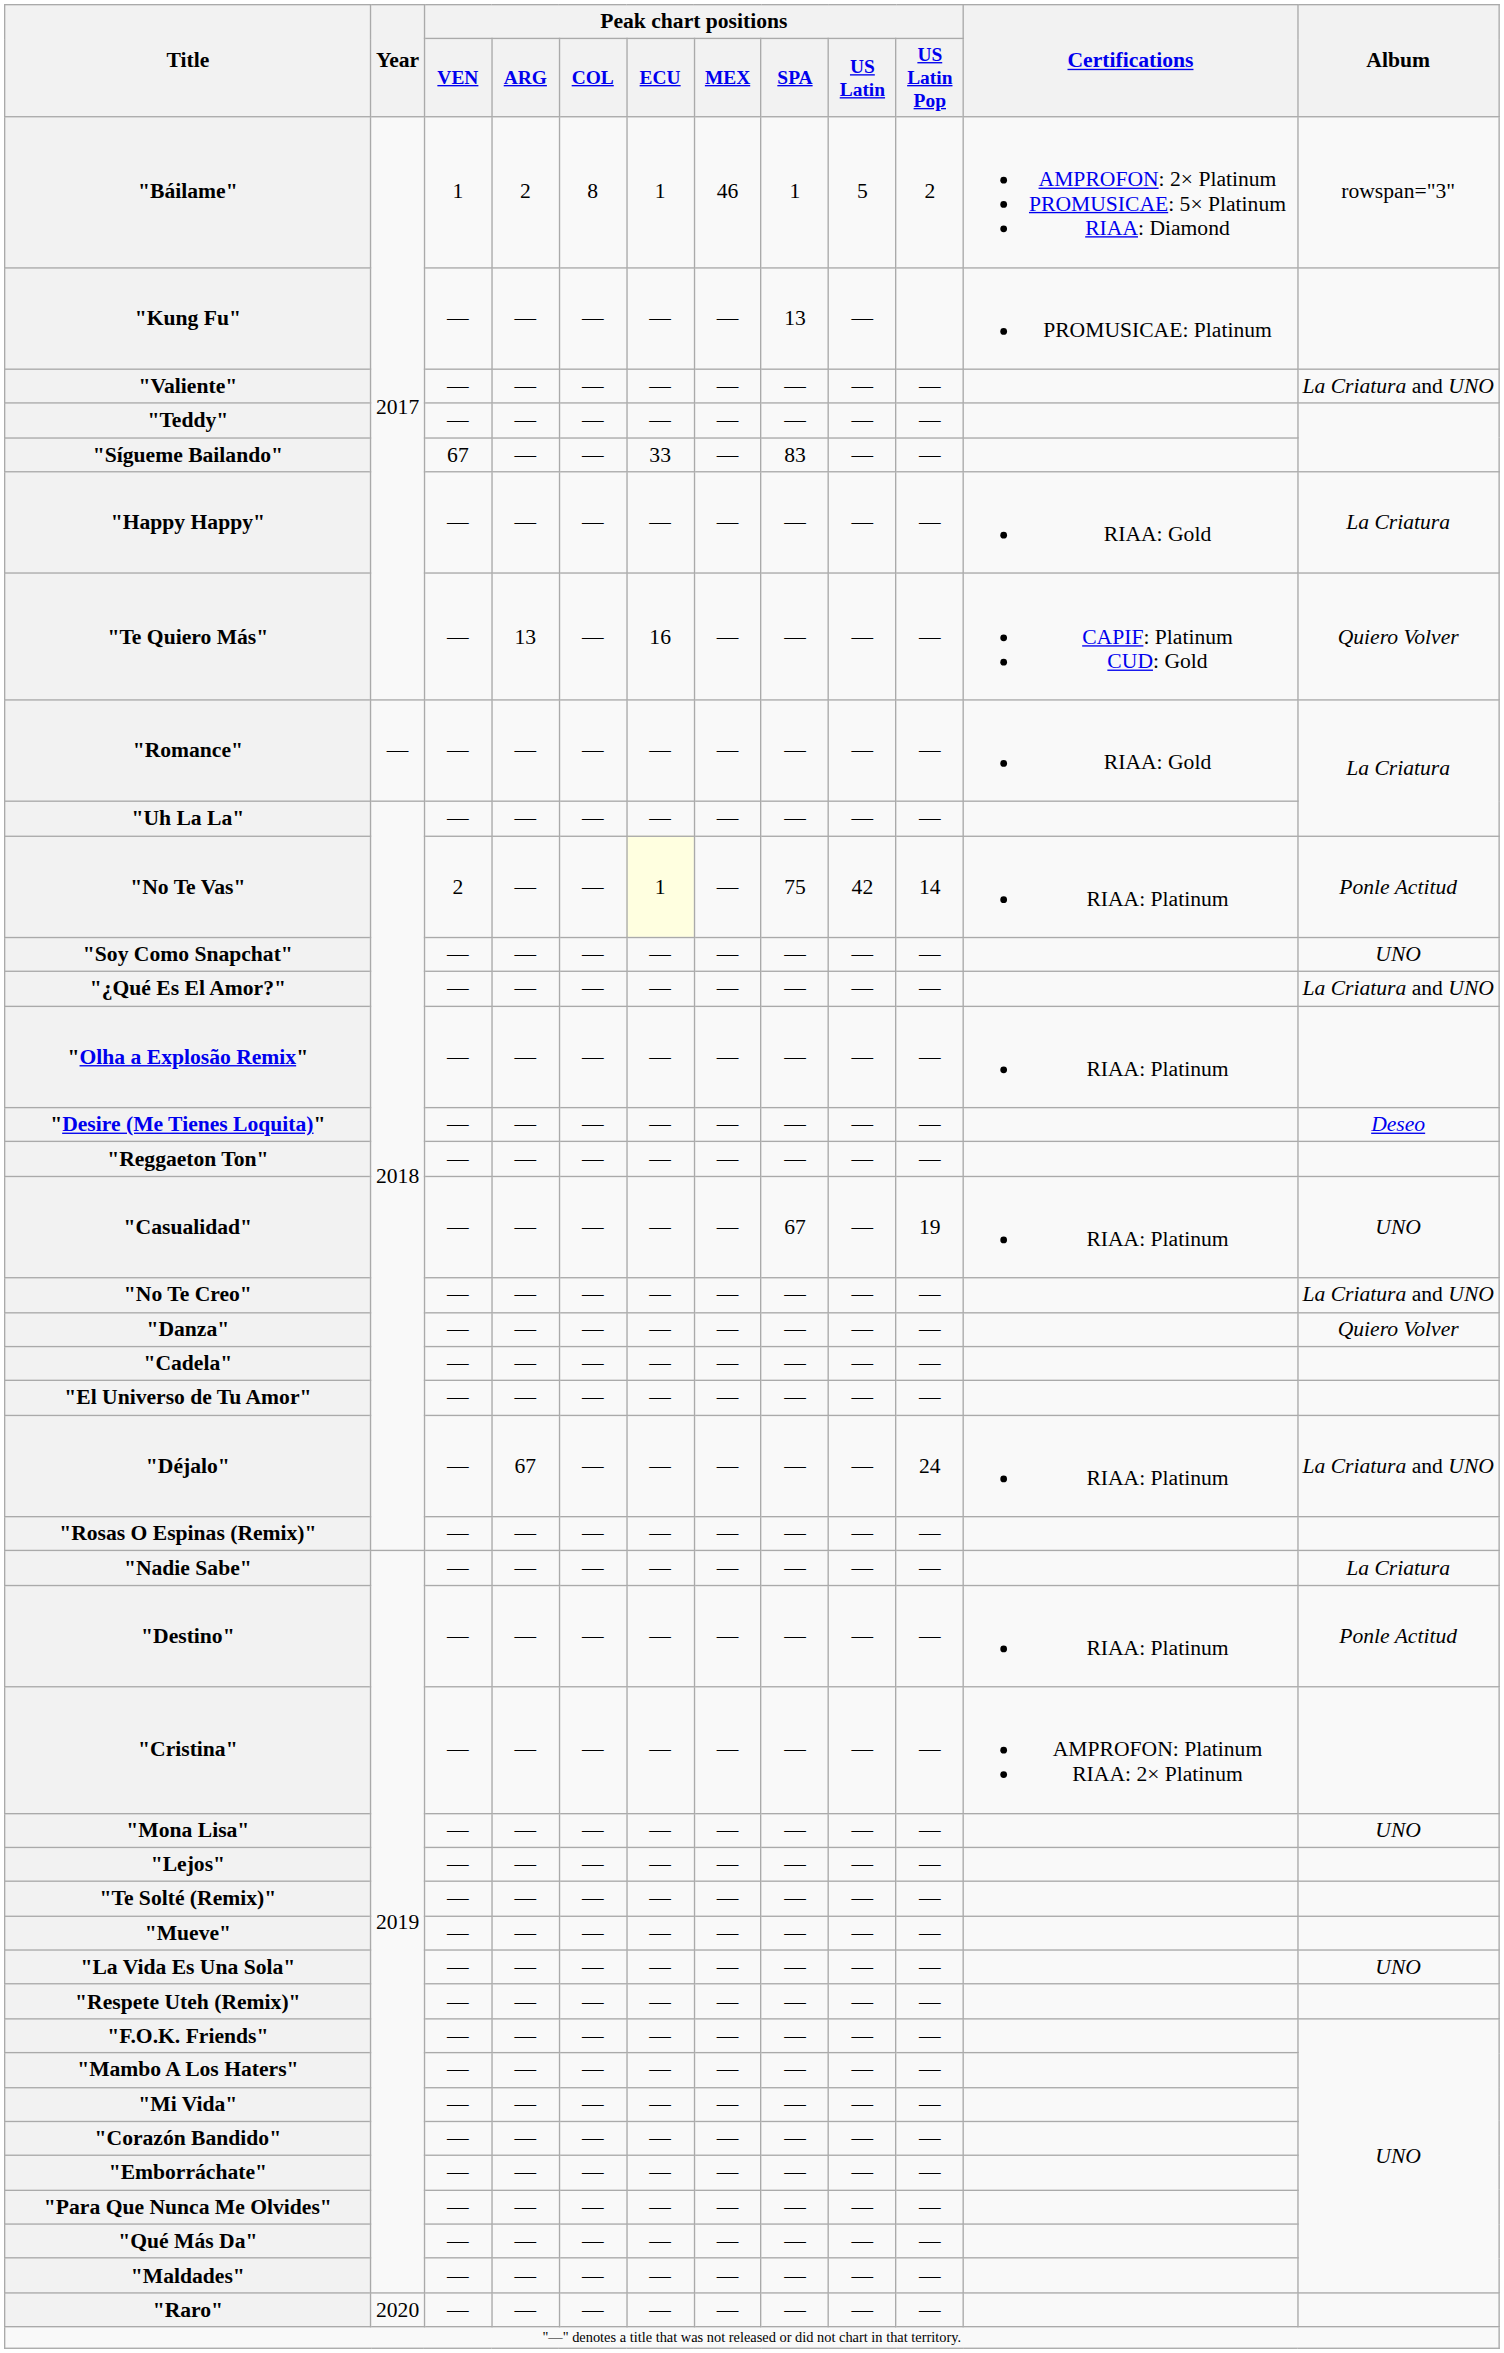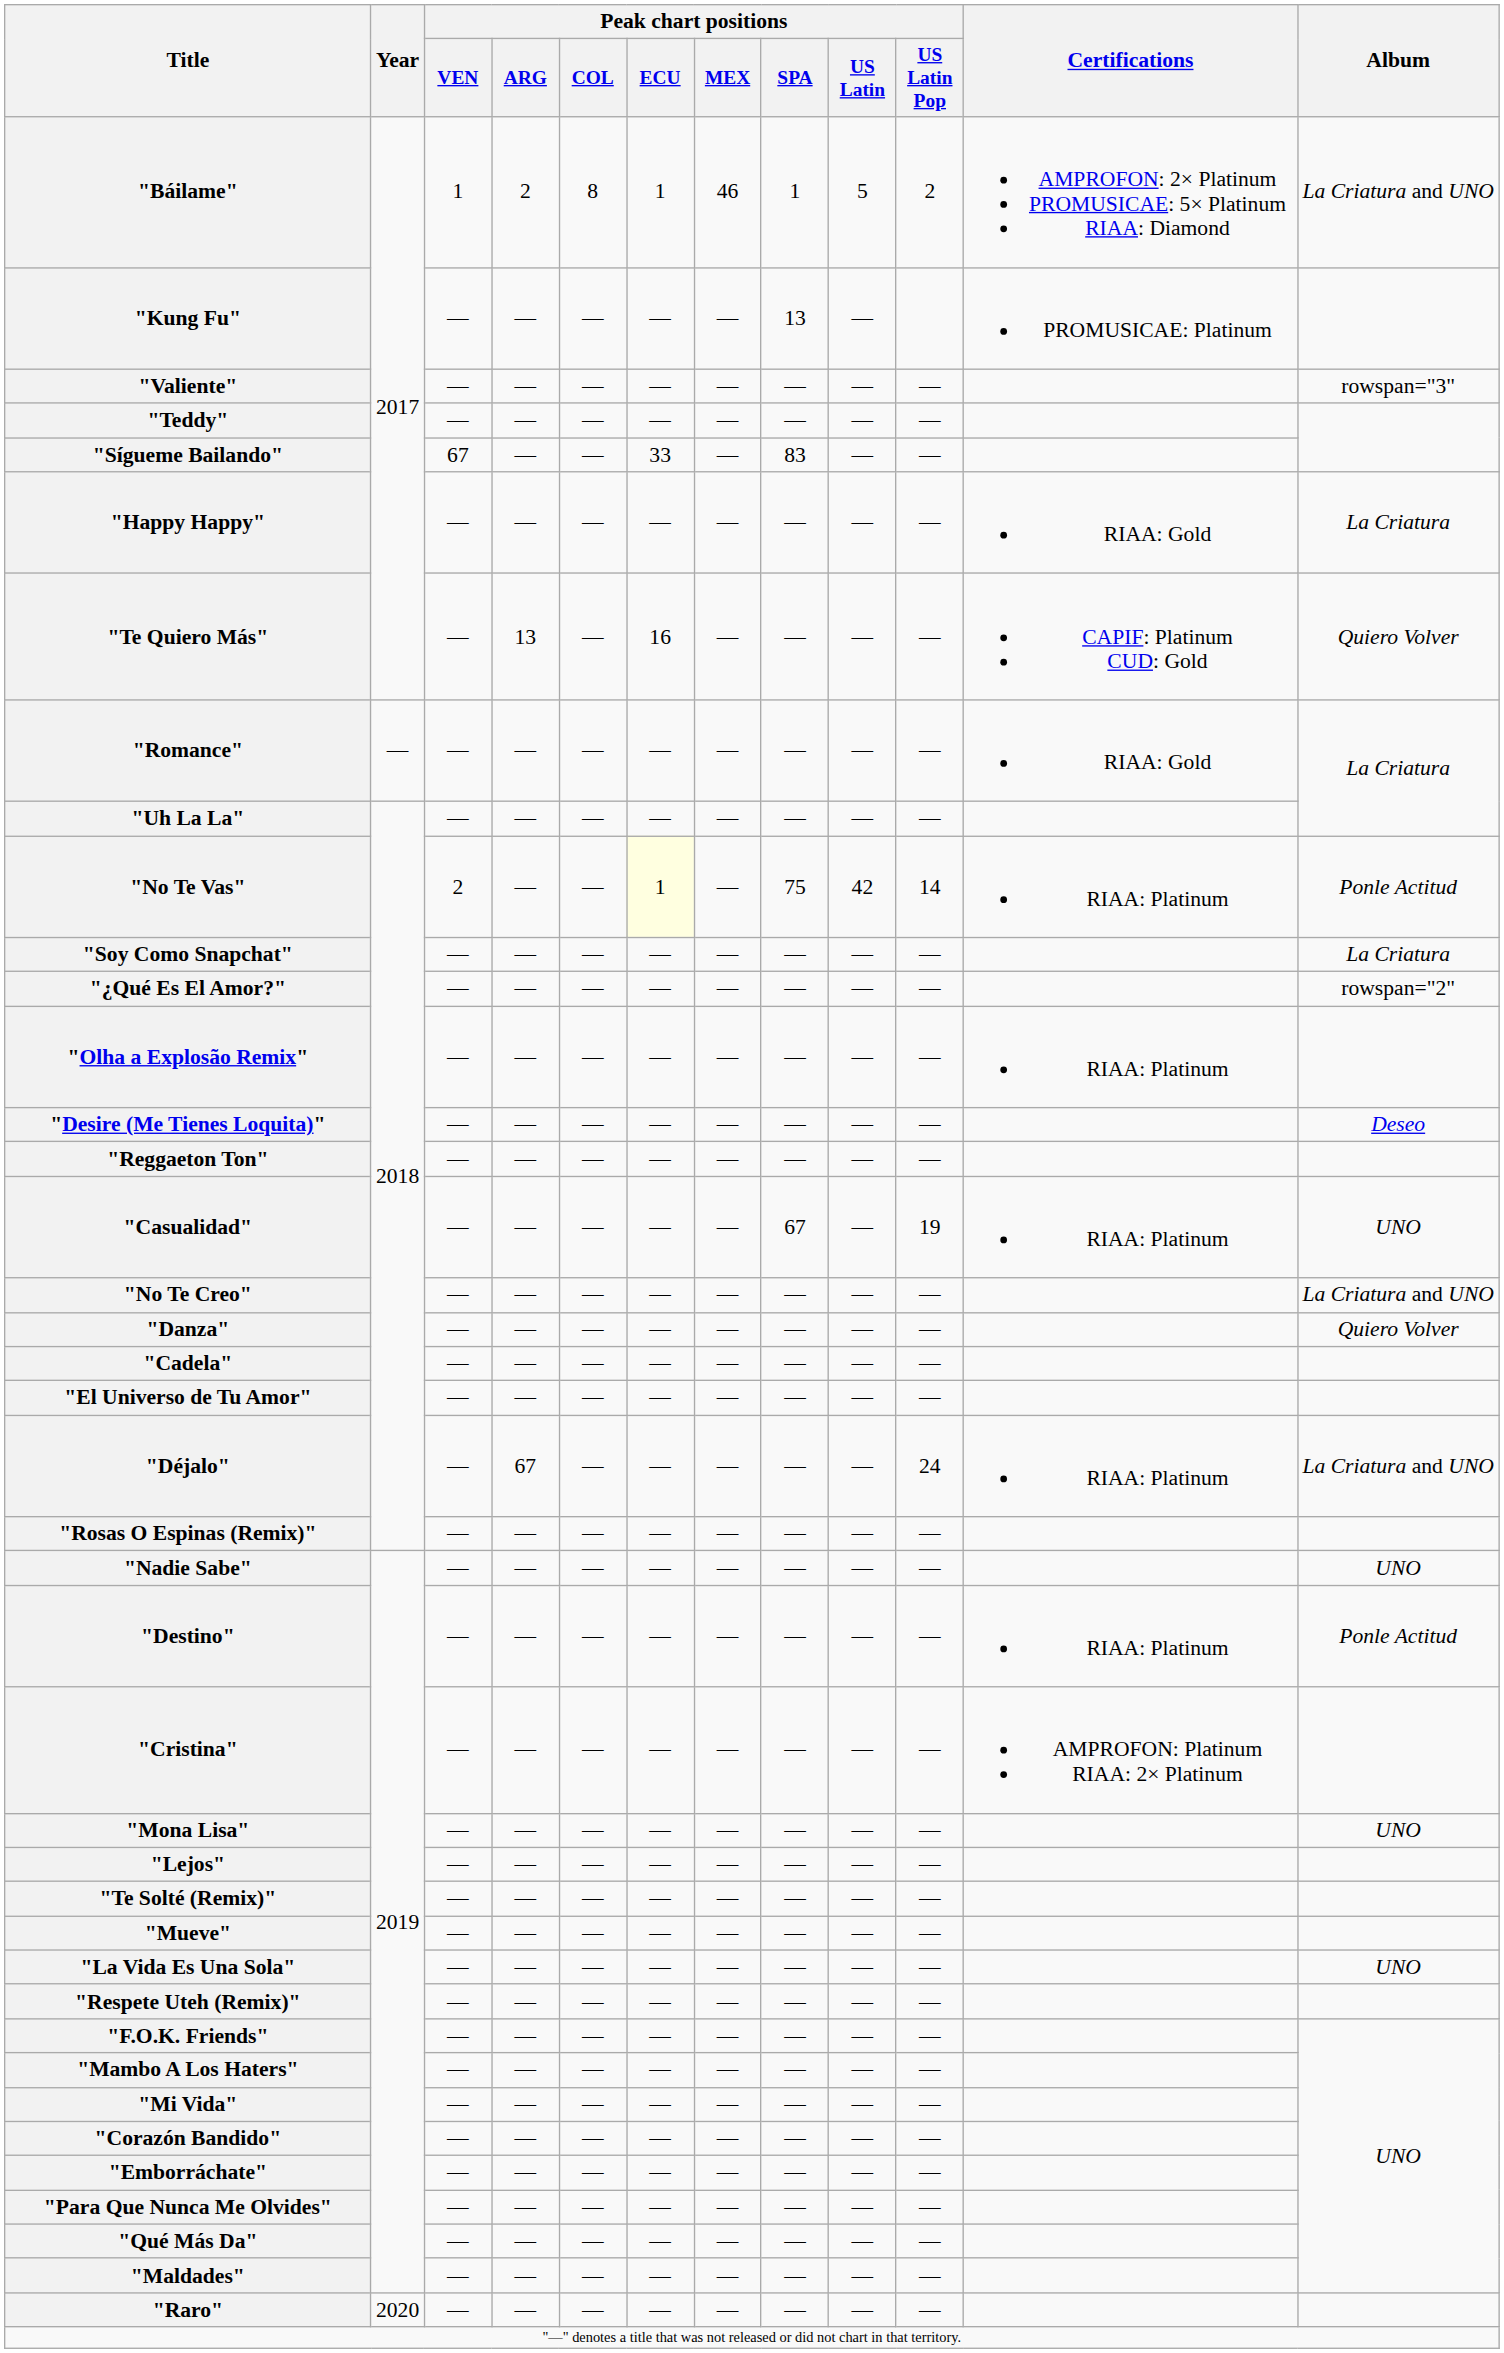(1398, 191) rowspan="3" -> (1398, 191) La Criatura and UNO
(1398, 385) La Criatura and UNO -> (1398, 385) rowspan="3"
(1398, 954) UNO -> (1398, 954) La Criatura
(1398, 988) La Criatura and UNO -> (1398, 988) rowspan="2"
(1398, 1567) La Criatura -> (1398, 1567) UNO
